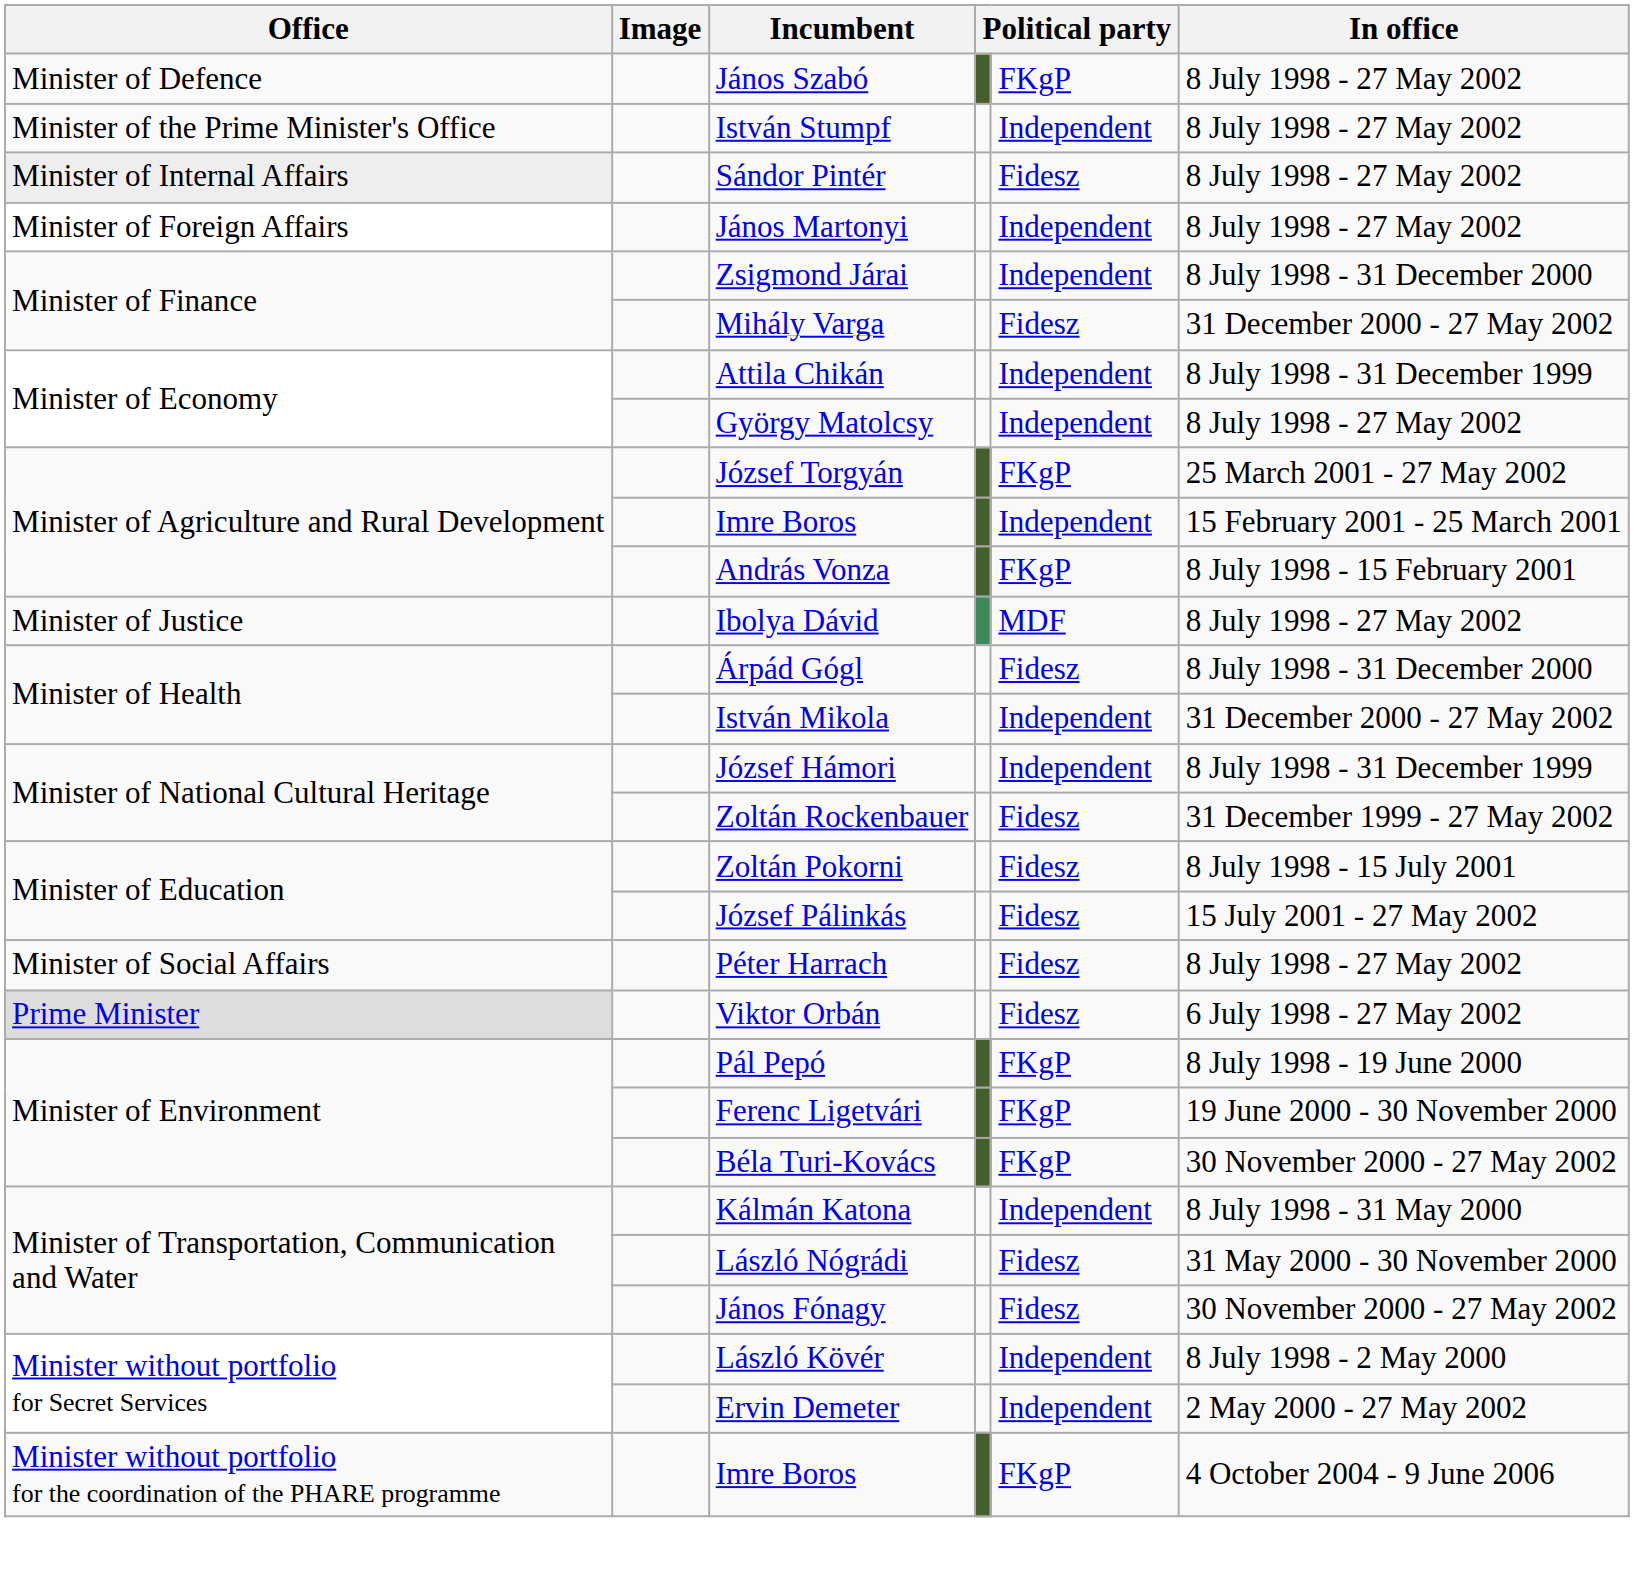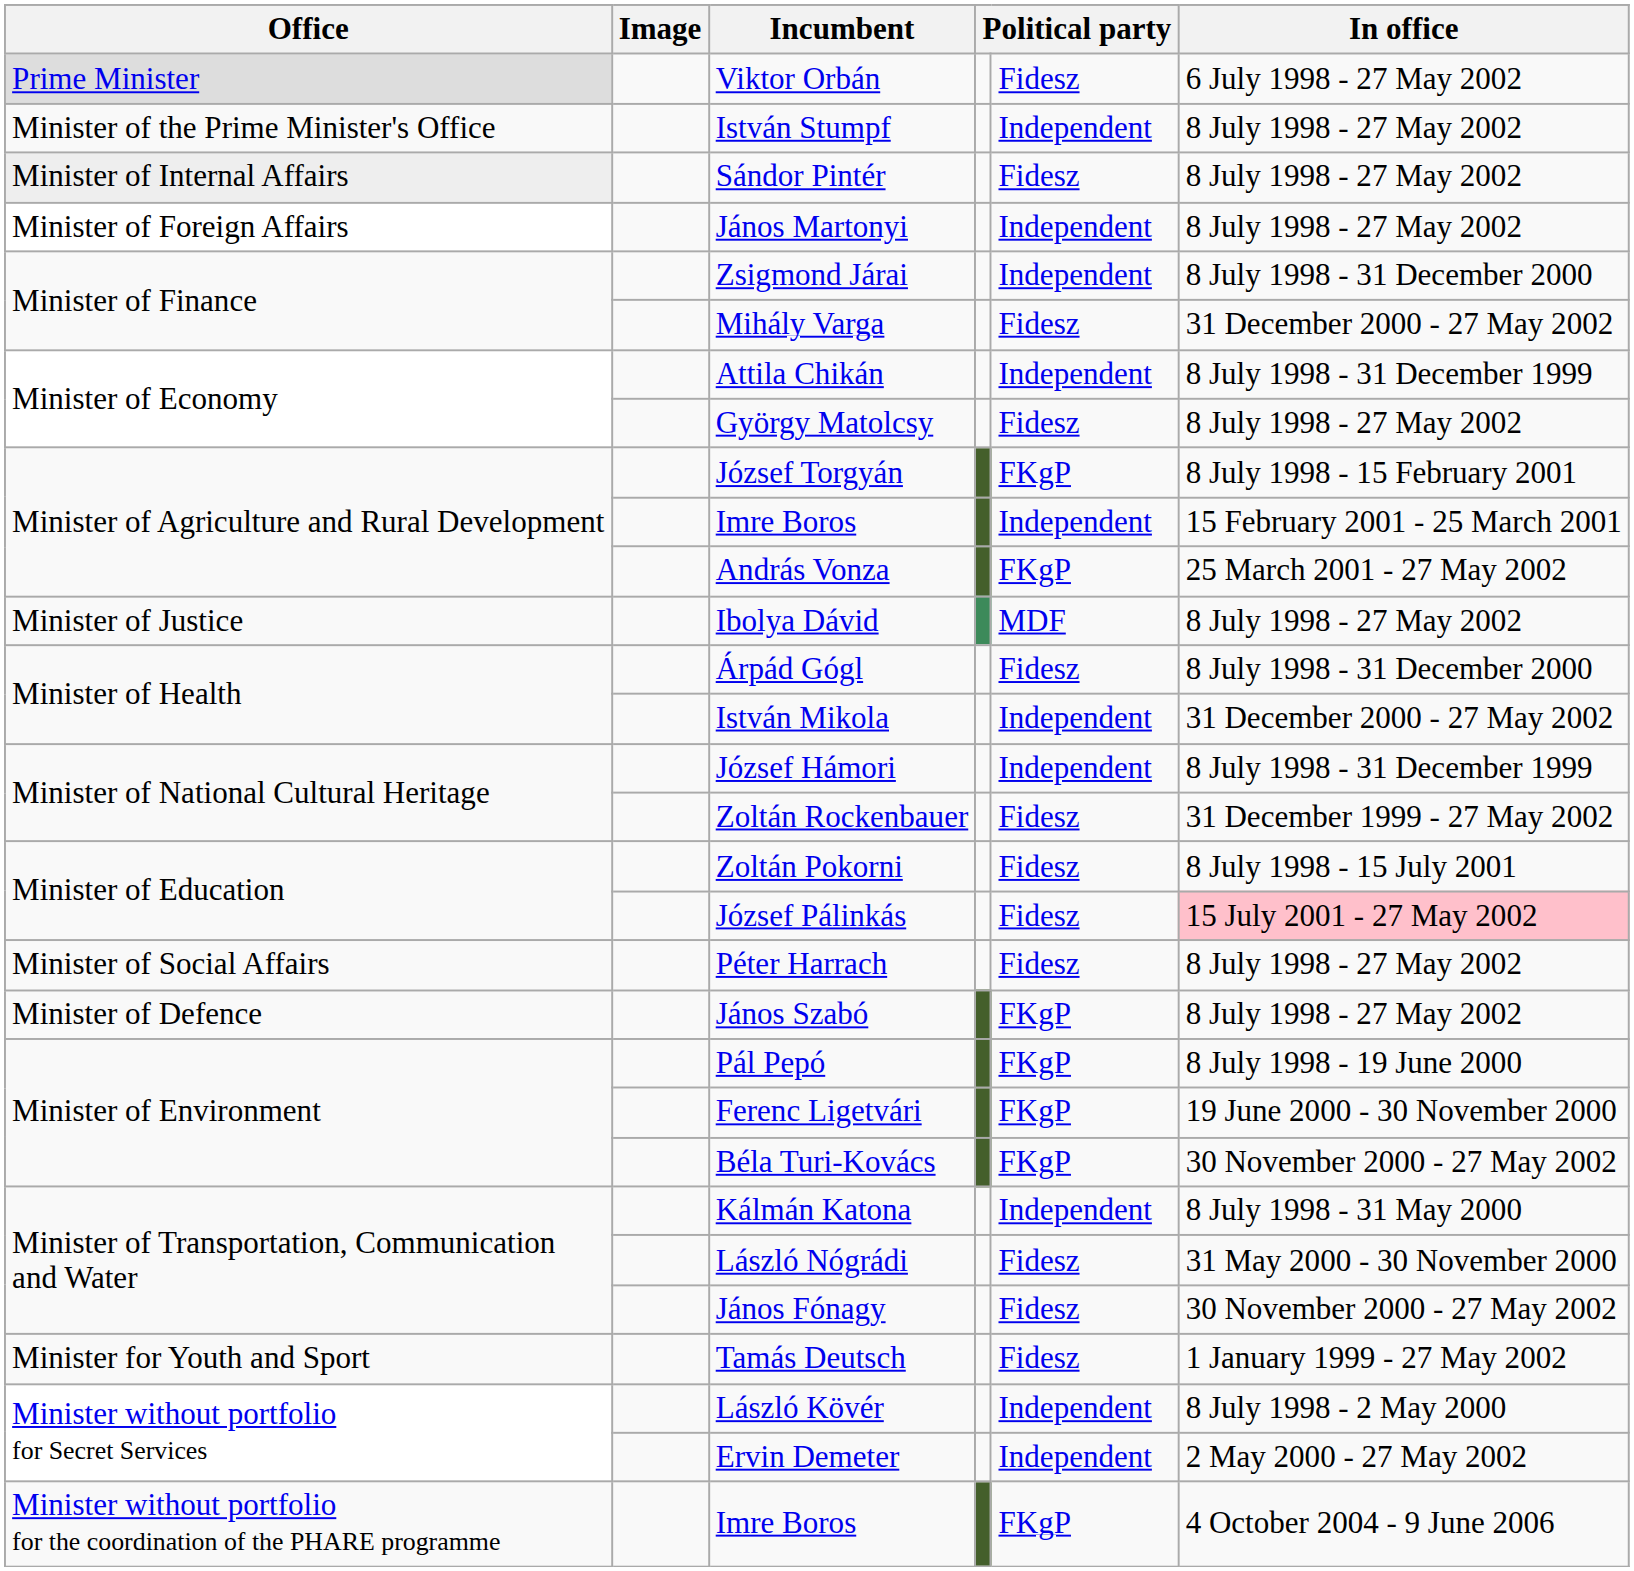rows swapped: (106, 1013) <-> (137, 78)
(1075, 422) Independent -> (1039, 422) Fidesz
(1376, 472) 25 March 2001 - 27 May 2002 -> (1381, 472) 8 July 1998 - 15 February 2001
(1381, 570) 8 July 1998 - 15 February 2001 -> (1376, 570) 25 March 2001 - 27 May 2002
(1362, 915) no background -> (1362, 915) pink background
+ row: (191, 1358)
